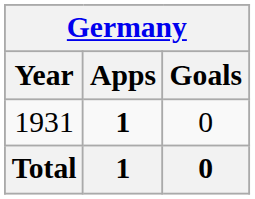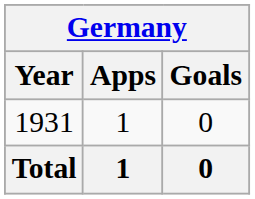(123, 121) bold -> (123, 121) normal
